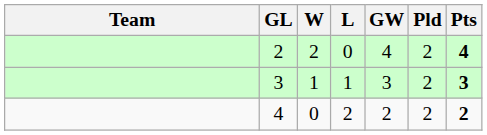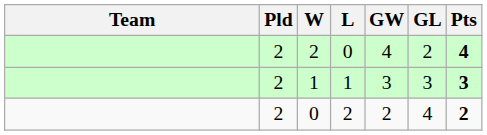columns swapped: (427, 20) <-> (278, 20)
